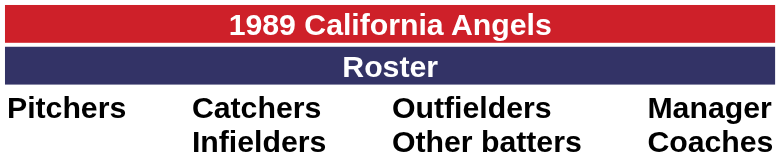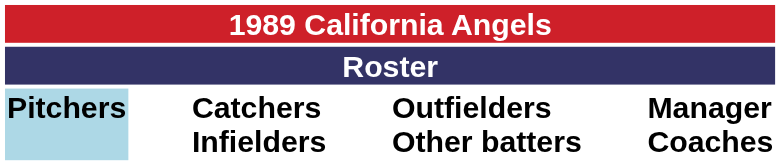(67, 107) no background -> (67, 107) lightblue background
